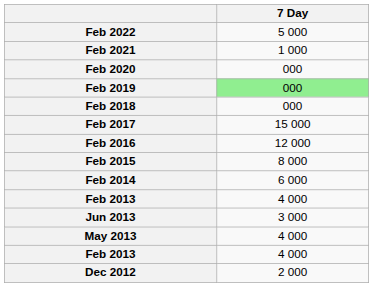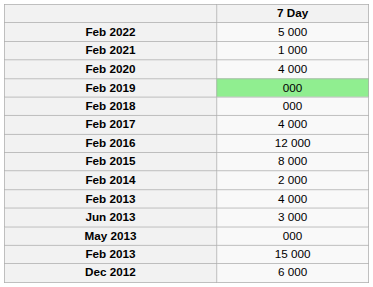(293, 69) 000 -> (293, 69) 4 000
(293, 124) 15 000 -> (293, 124) 4 000
(293, 180) 6 000 -> (293, 180) 2 000
(293, 236) 4 000 -> (293, 236) 000
(293, 254) 4 000 -> (293, 254) 15 000
(293, 273) 2 000 -> (293, 273) 6 000
